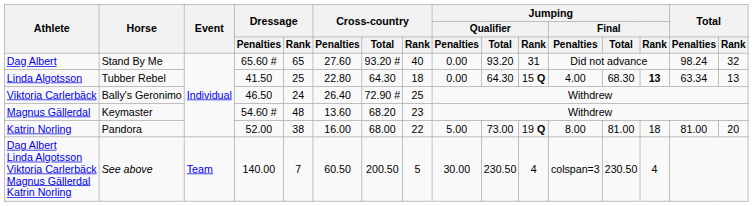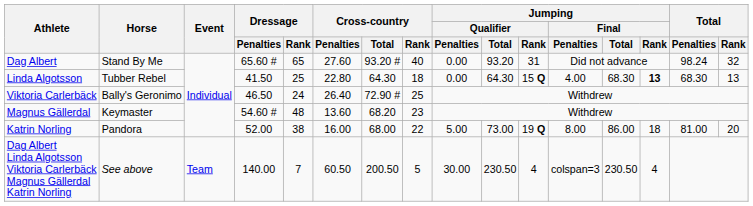(694, 79) 63.34 -> (694, 79) 68.30
(621, 129) 81.00 -> (621, 129) 86.00
